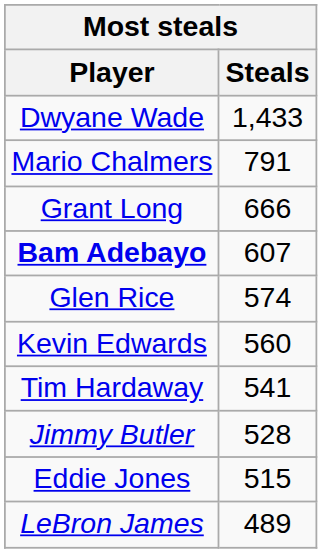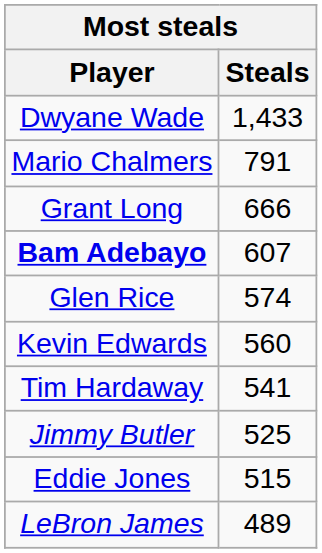(268, 433) 528 -> (268, 433) 525
